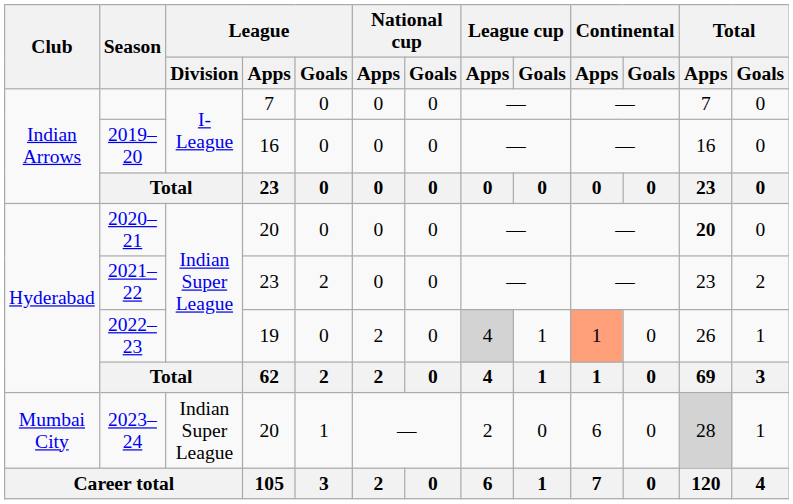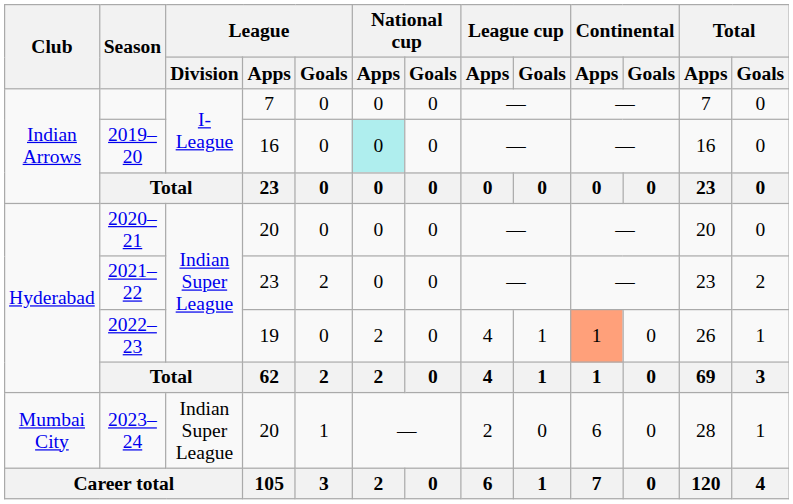(378, 145) no background -> (378, 145) paleturquoise background
(706, 229) bold -> (706, 229) normal
(488, 335) lightgrey background -> (488, 335) no background
(706, 430) lightgrey background -> (706, 430) no background
